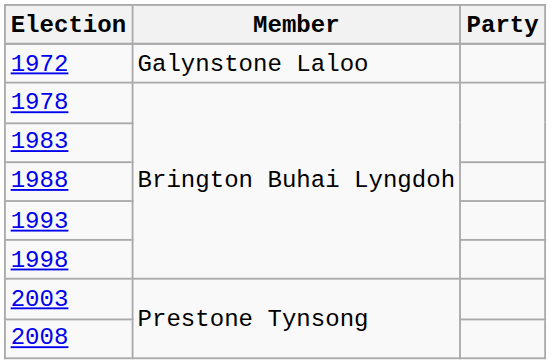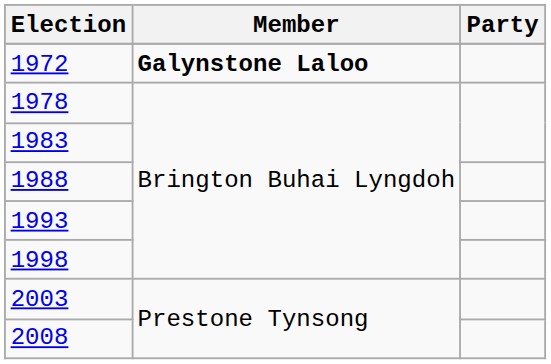(253, 64) normal -> (253, 64) bold
